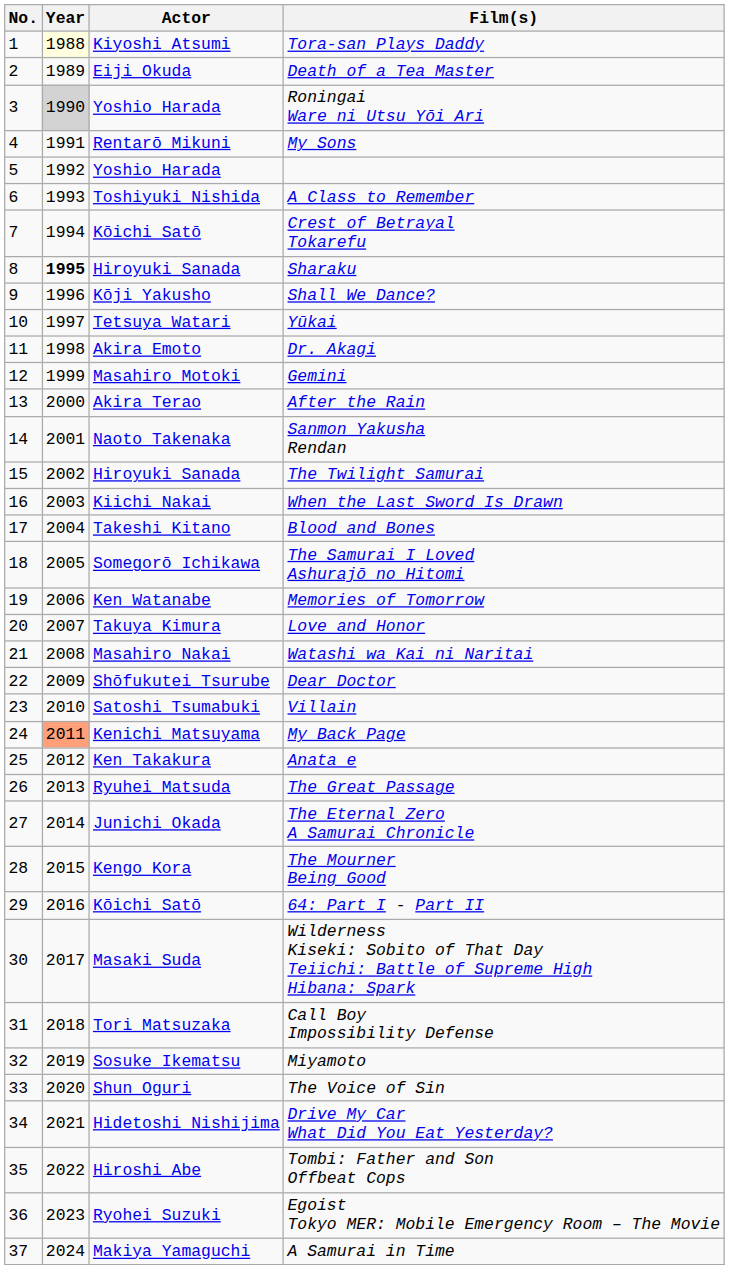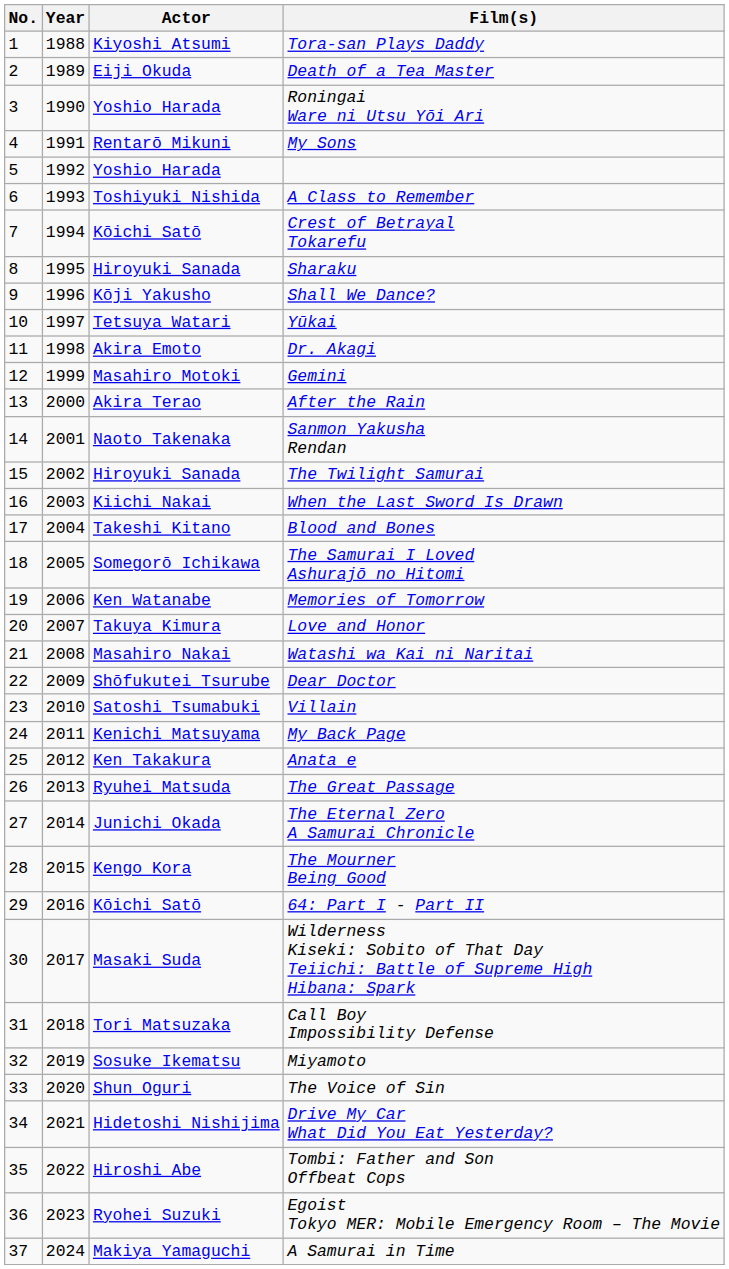(65, 45) lightyellow background -> (65, 45) no background
(65, 108) lightgrey background -> (65, 108) no background
(65, 269) bold -> (65, 269) normal
(65, 734) lightsalmon background -> (65, 734) no background
